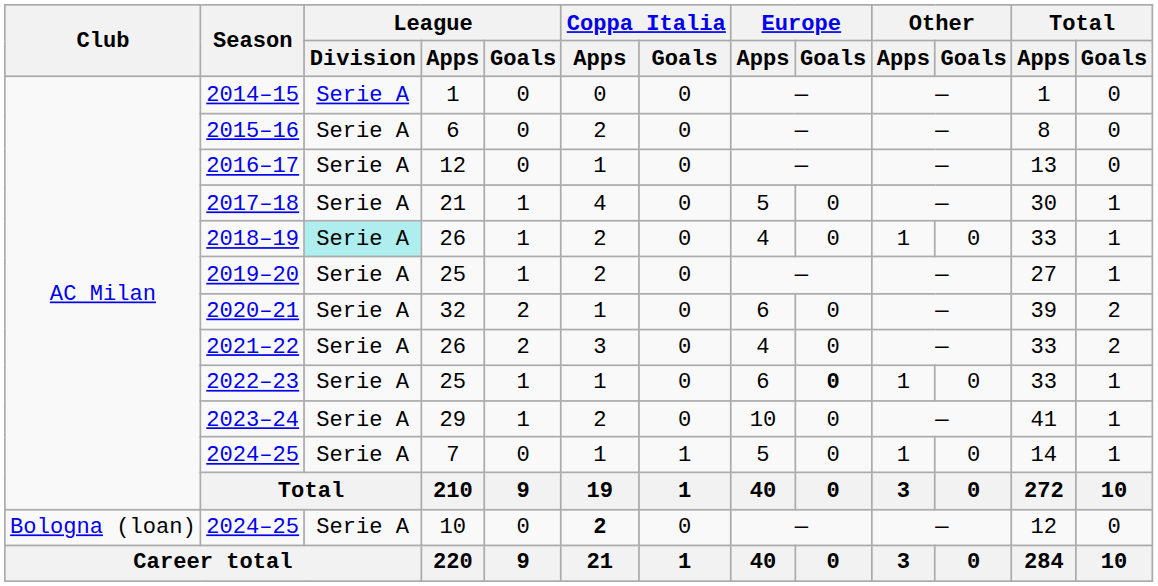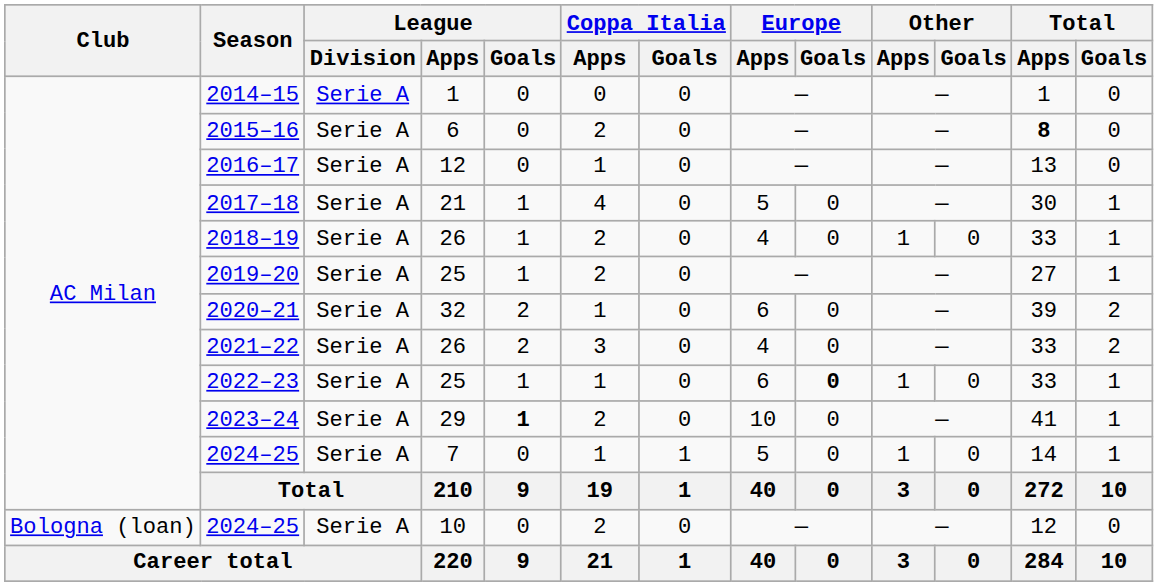(1044, 131) normal -> (1044, 131) bold
(363, 239) paleturquoise background -> (363, 239) no background
(523, 419) normal -> (523, 419) bold
(600, 527) bold -> (600, 527) normal
